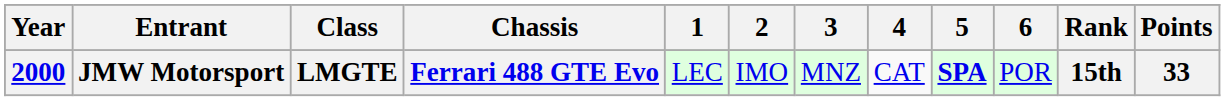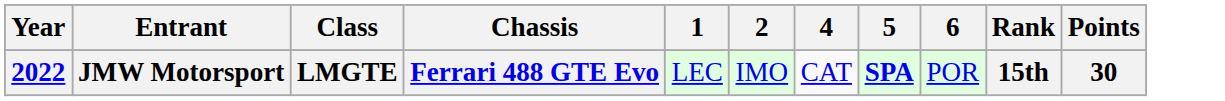- column: (831, 27)
(38, 71) 2000 -> (38, 71) 2022
(1177, 71) 33 -> (1104, 71) 30
